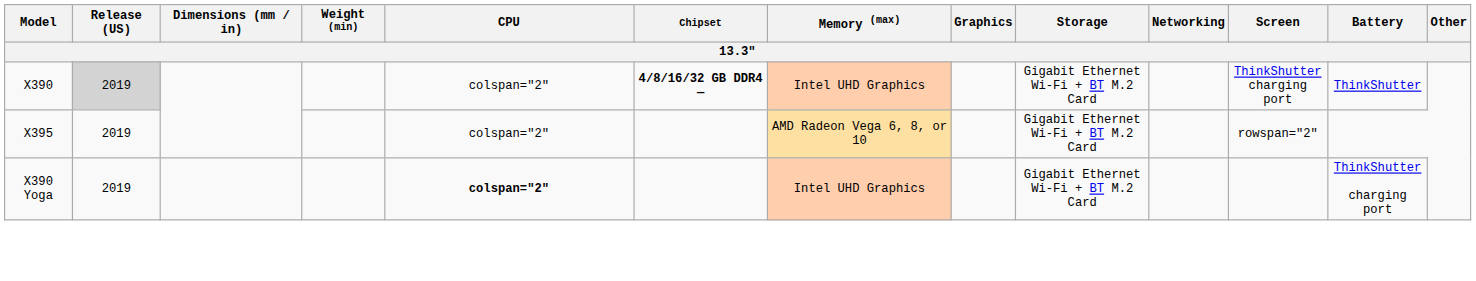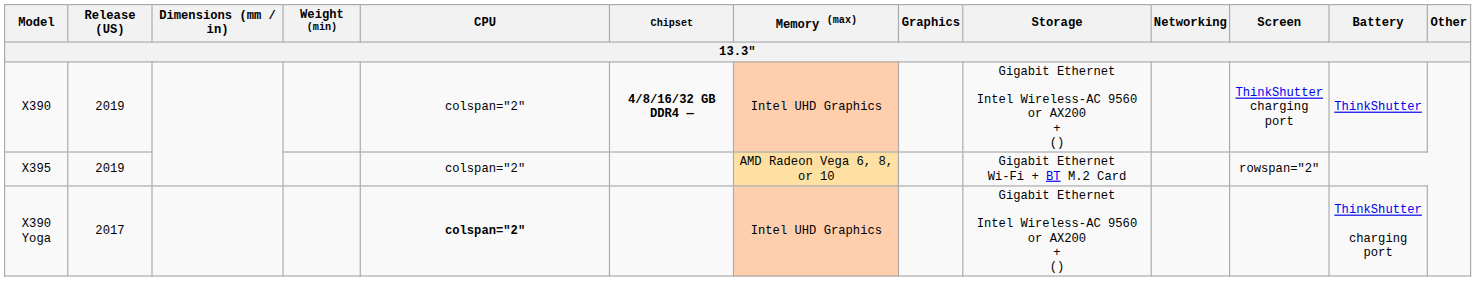(116, 86) lightgrey background -> (110, 107) no background
(1082, 86) Gigabit Ethernet Wi-Fi + BT M.2 Card -> (1057, 107) Gigabit Ethernet Intel Wireless-AC 9560 or AX200 + ()
(116, 189) 2019 -> (110, 232) 2017
(1082, 189) Gigabit Ethernet Wi-Fi + BT M.2 Card -> (1057, 232) Gigabit Ethernet Intel Wireless-AC 9560 or AX200 + ()
